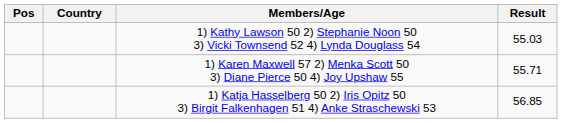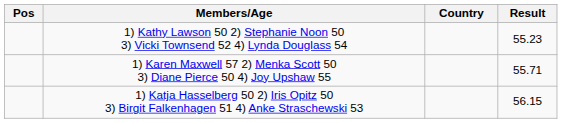columns swapped: (79, 13) <-> (307, 13)
(528, 38) 55.03 -> (528, 38) 55.23
(528, 102) 56.85 -> (528, 102) 56.15
